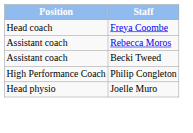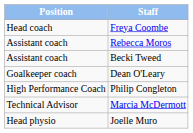+ row: (138, 74)
+ row: (148, 105)
